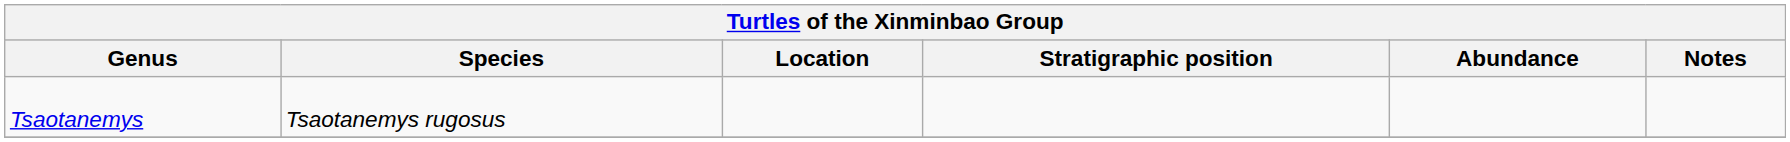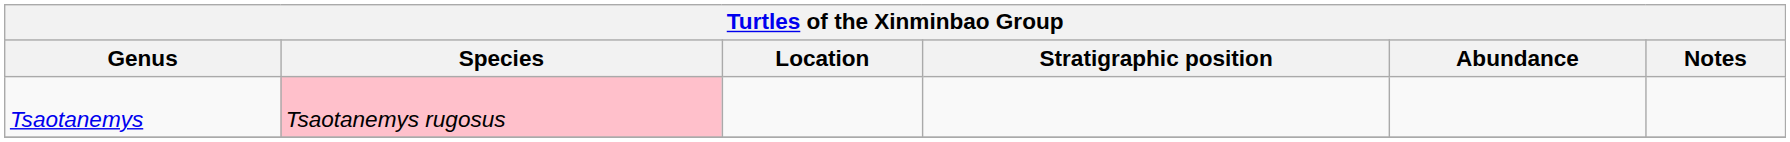(396, 119) no background -> (396, 119) pink background
